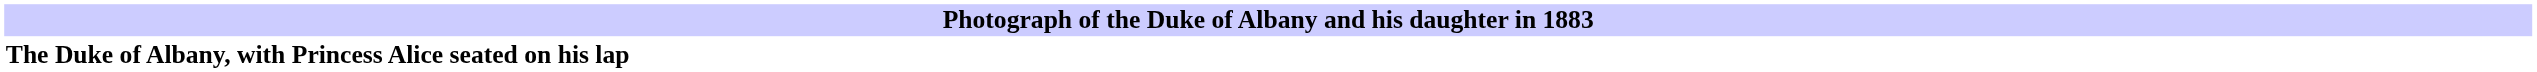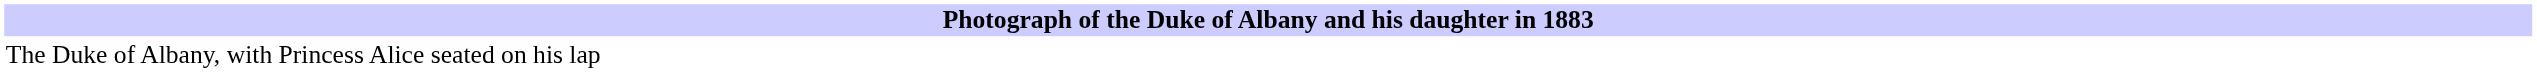(318, 55) bold -> (303, 55) normal
